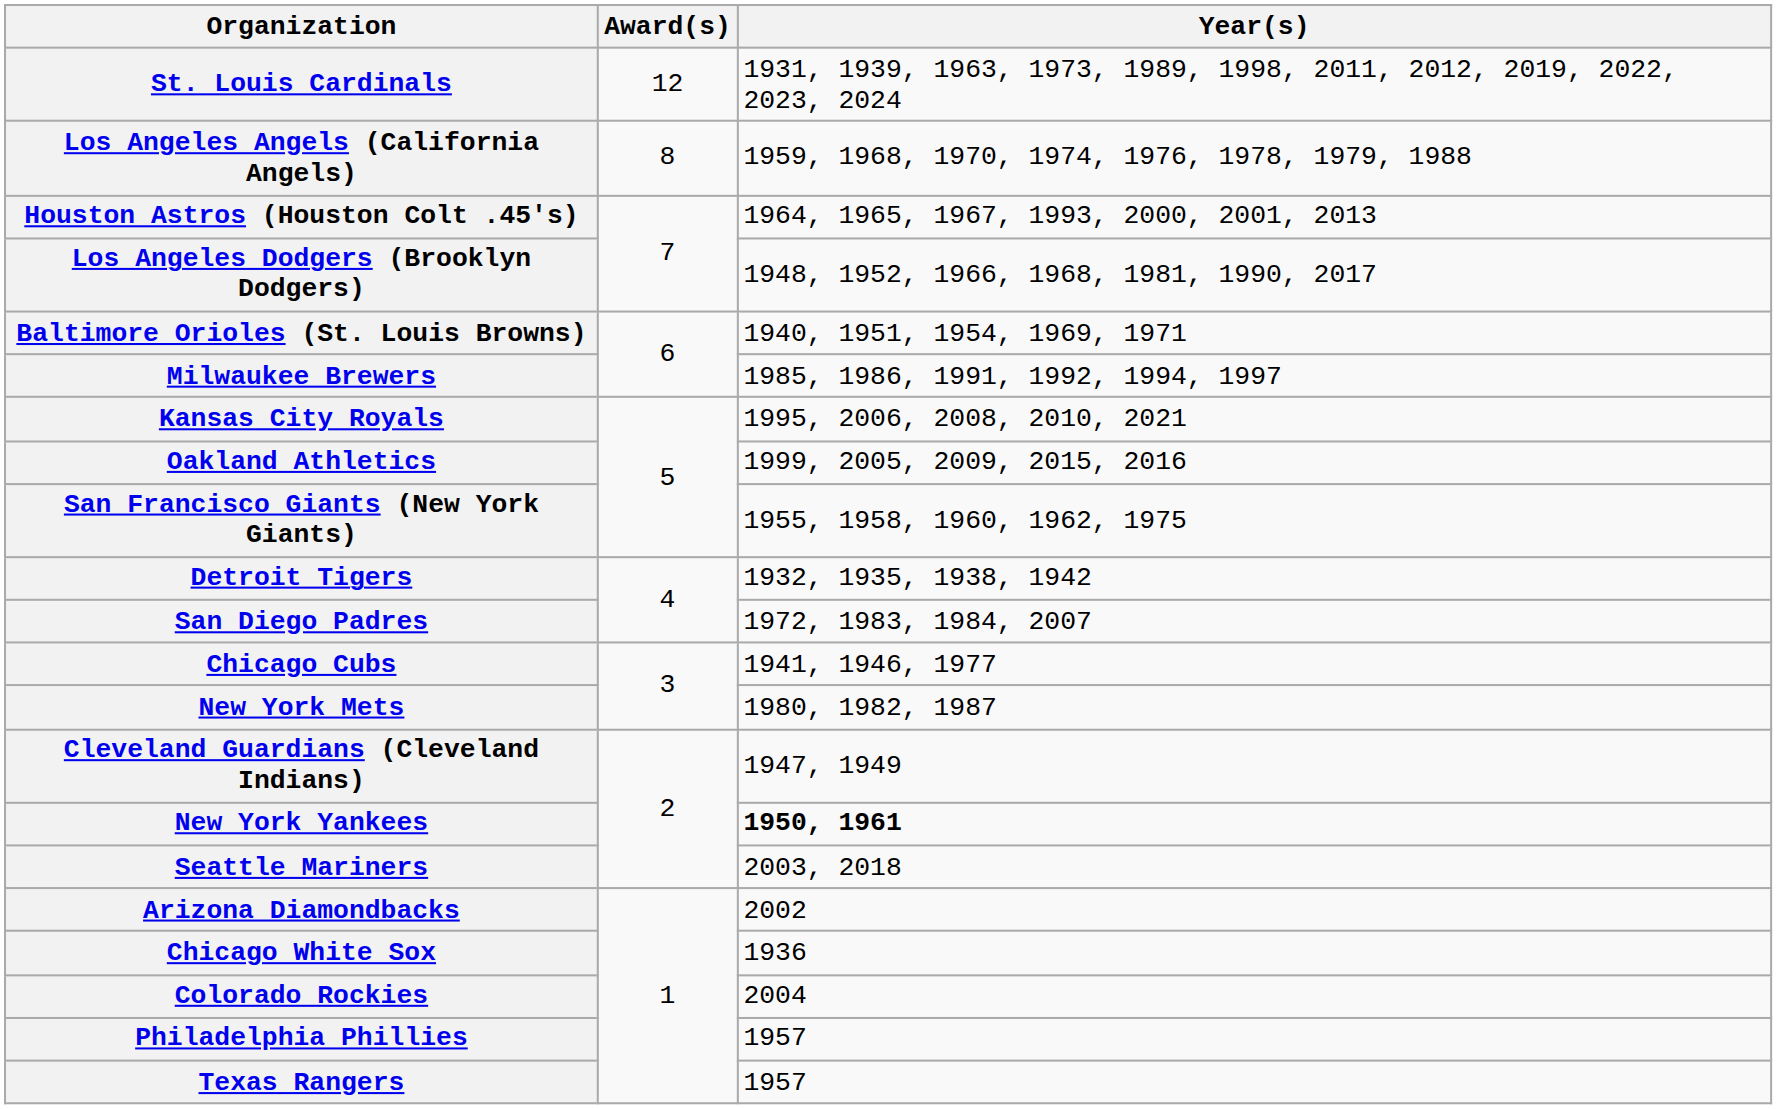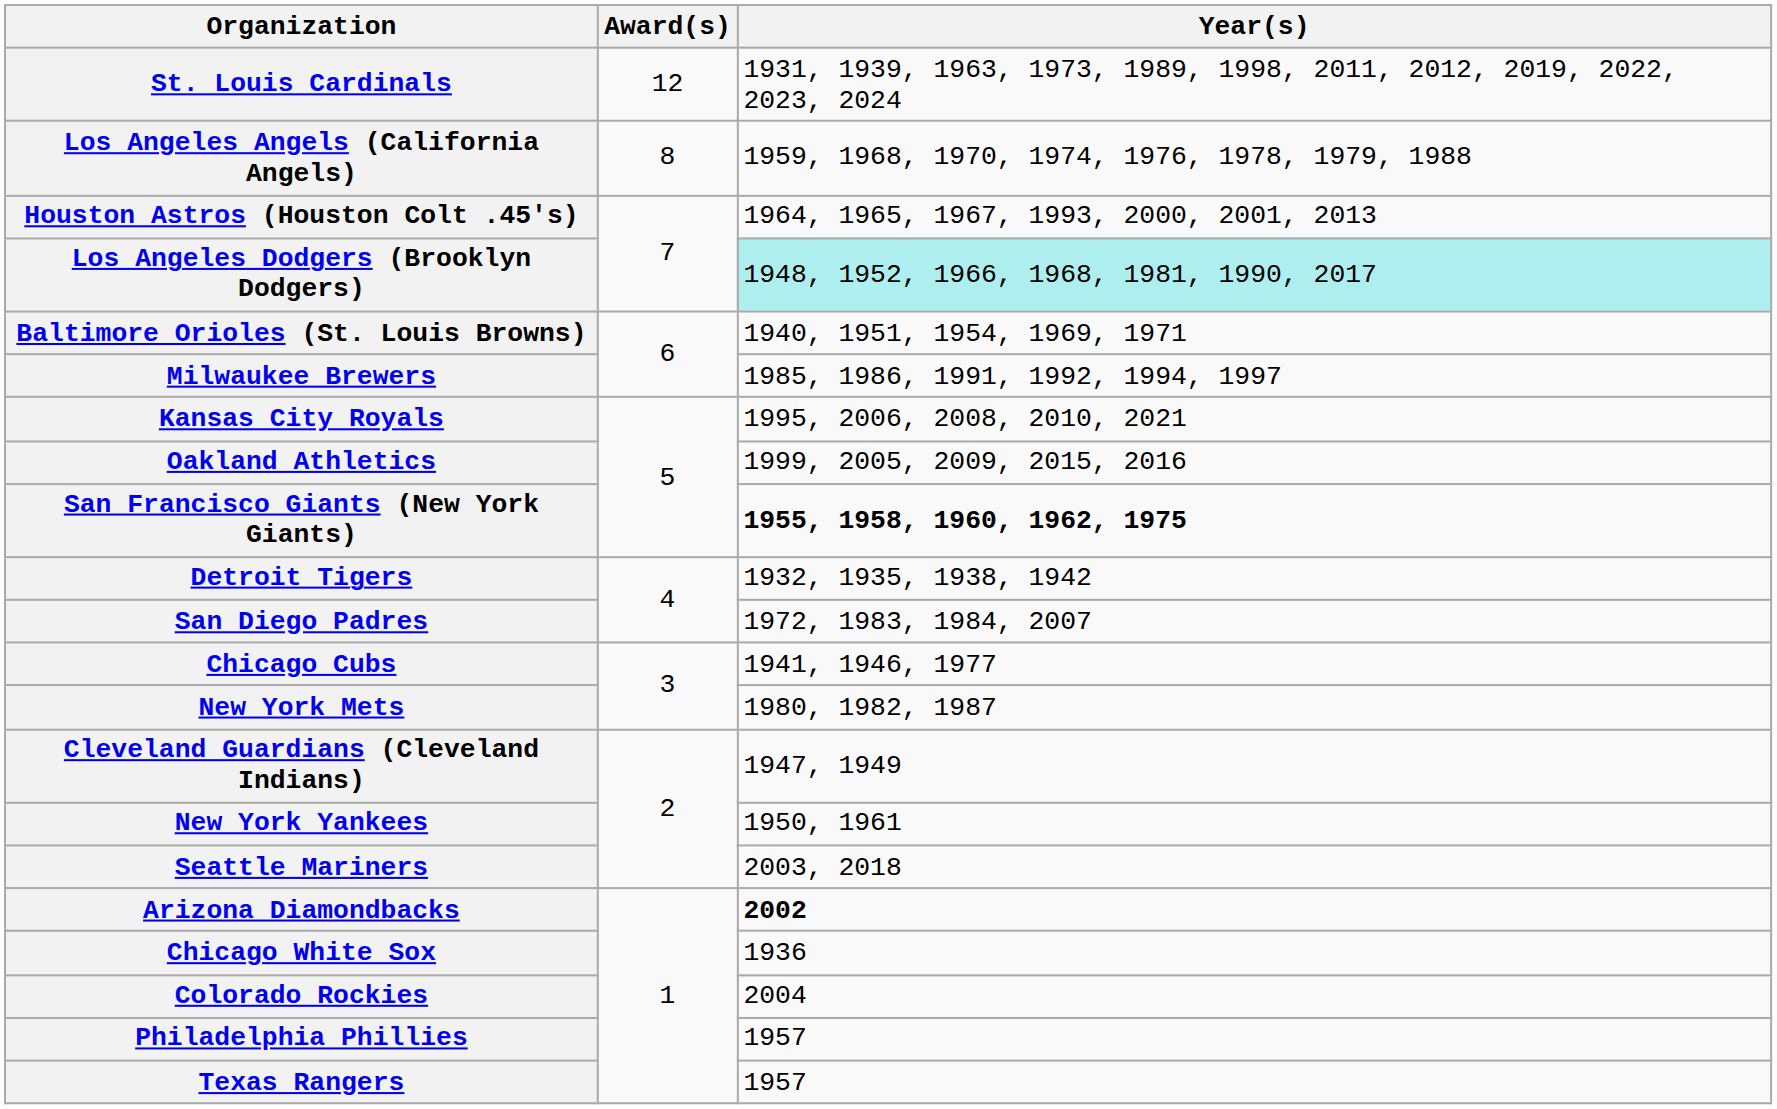(1060, 275) no background -> (1060, 275) paleturquoise background
(965, 520) normal -> (965, 520) bold
(823, 824) bold -> (823, 824) normal
(775, 910) normal -> (775, 910) bold
